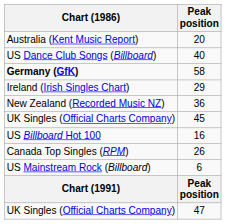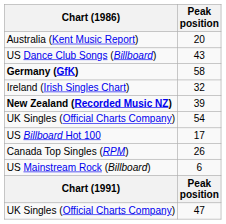(199, 55) 40 -> (199, 55) 43
(199, 87) 29 -> (199, 87) 32
(86, 103) normal -> (89, 103) bold
(199, 103) 36 -> (199, 103) 39
(199, 119) 45 -> (199, 119) 54
(199, 135) 16 -> (199, 135) 17
